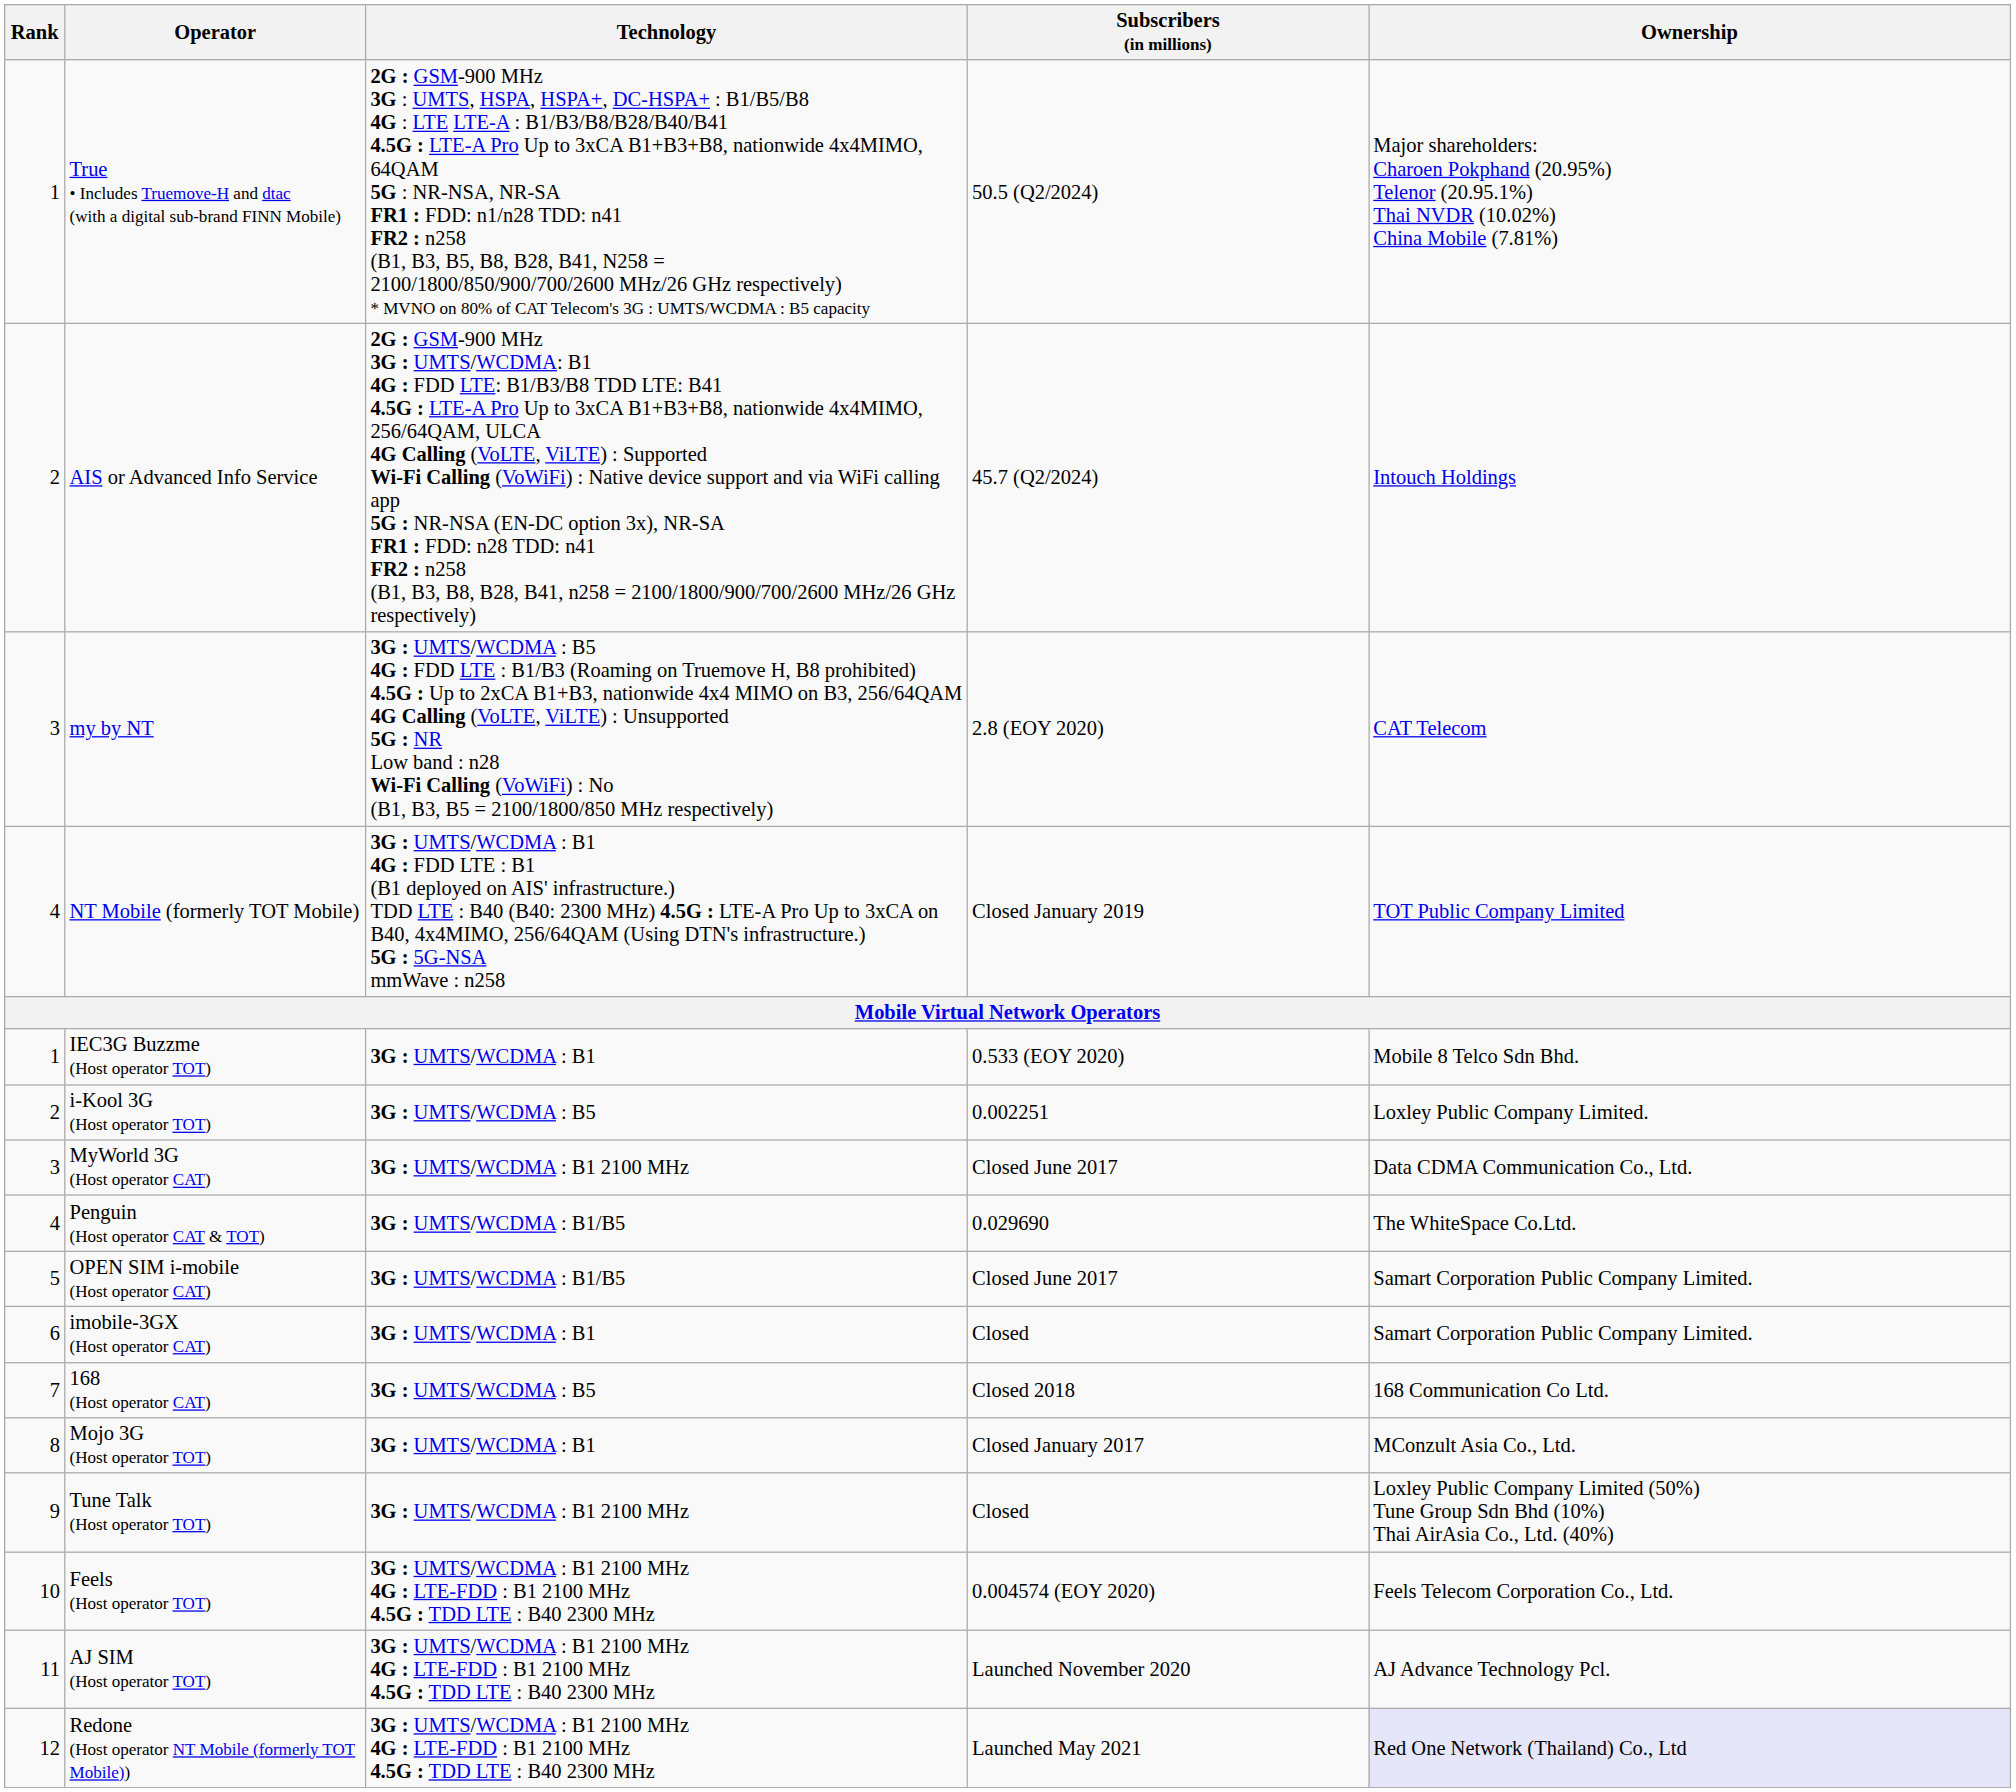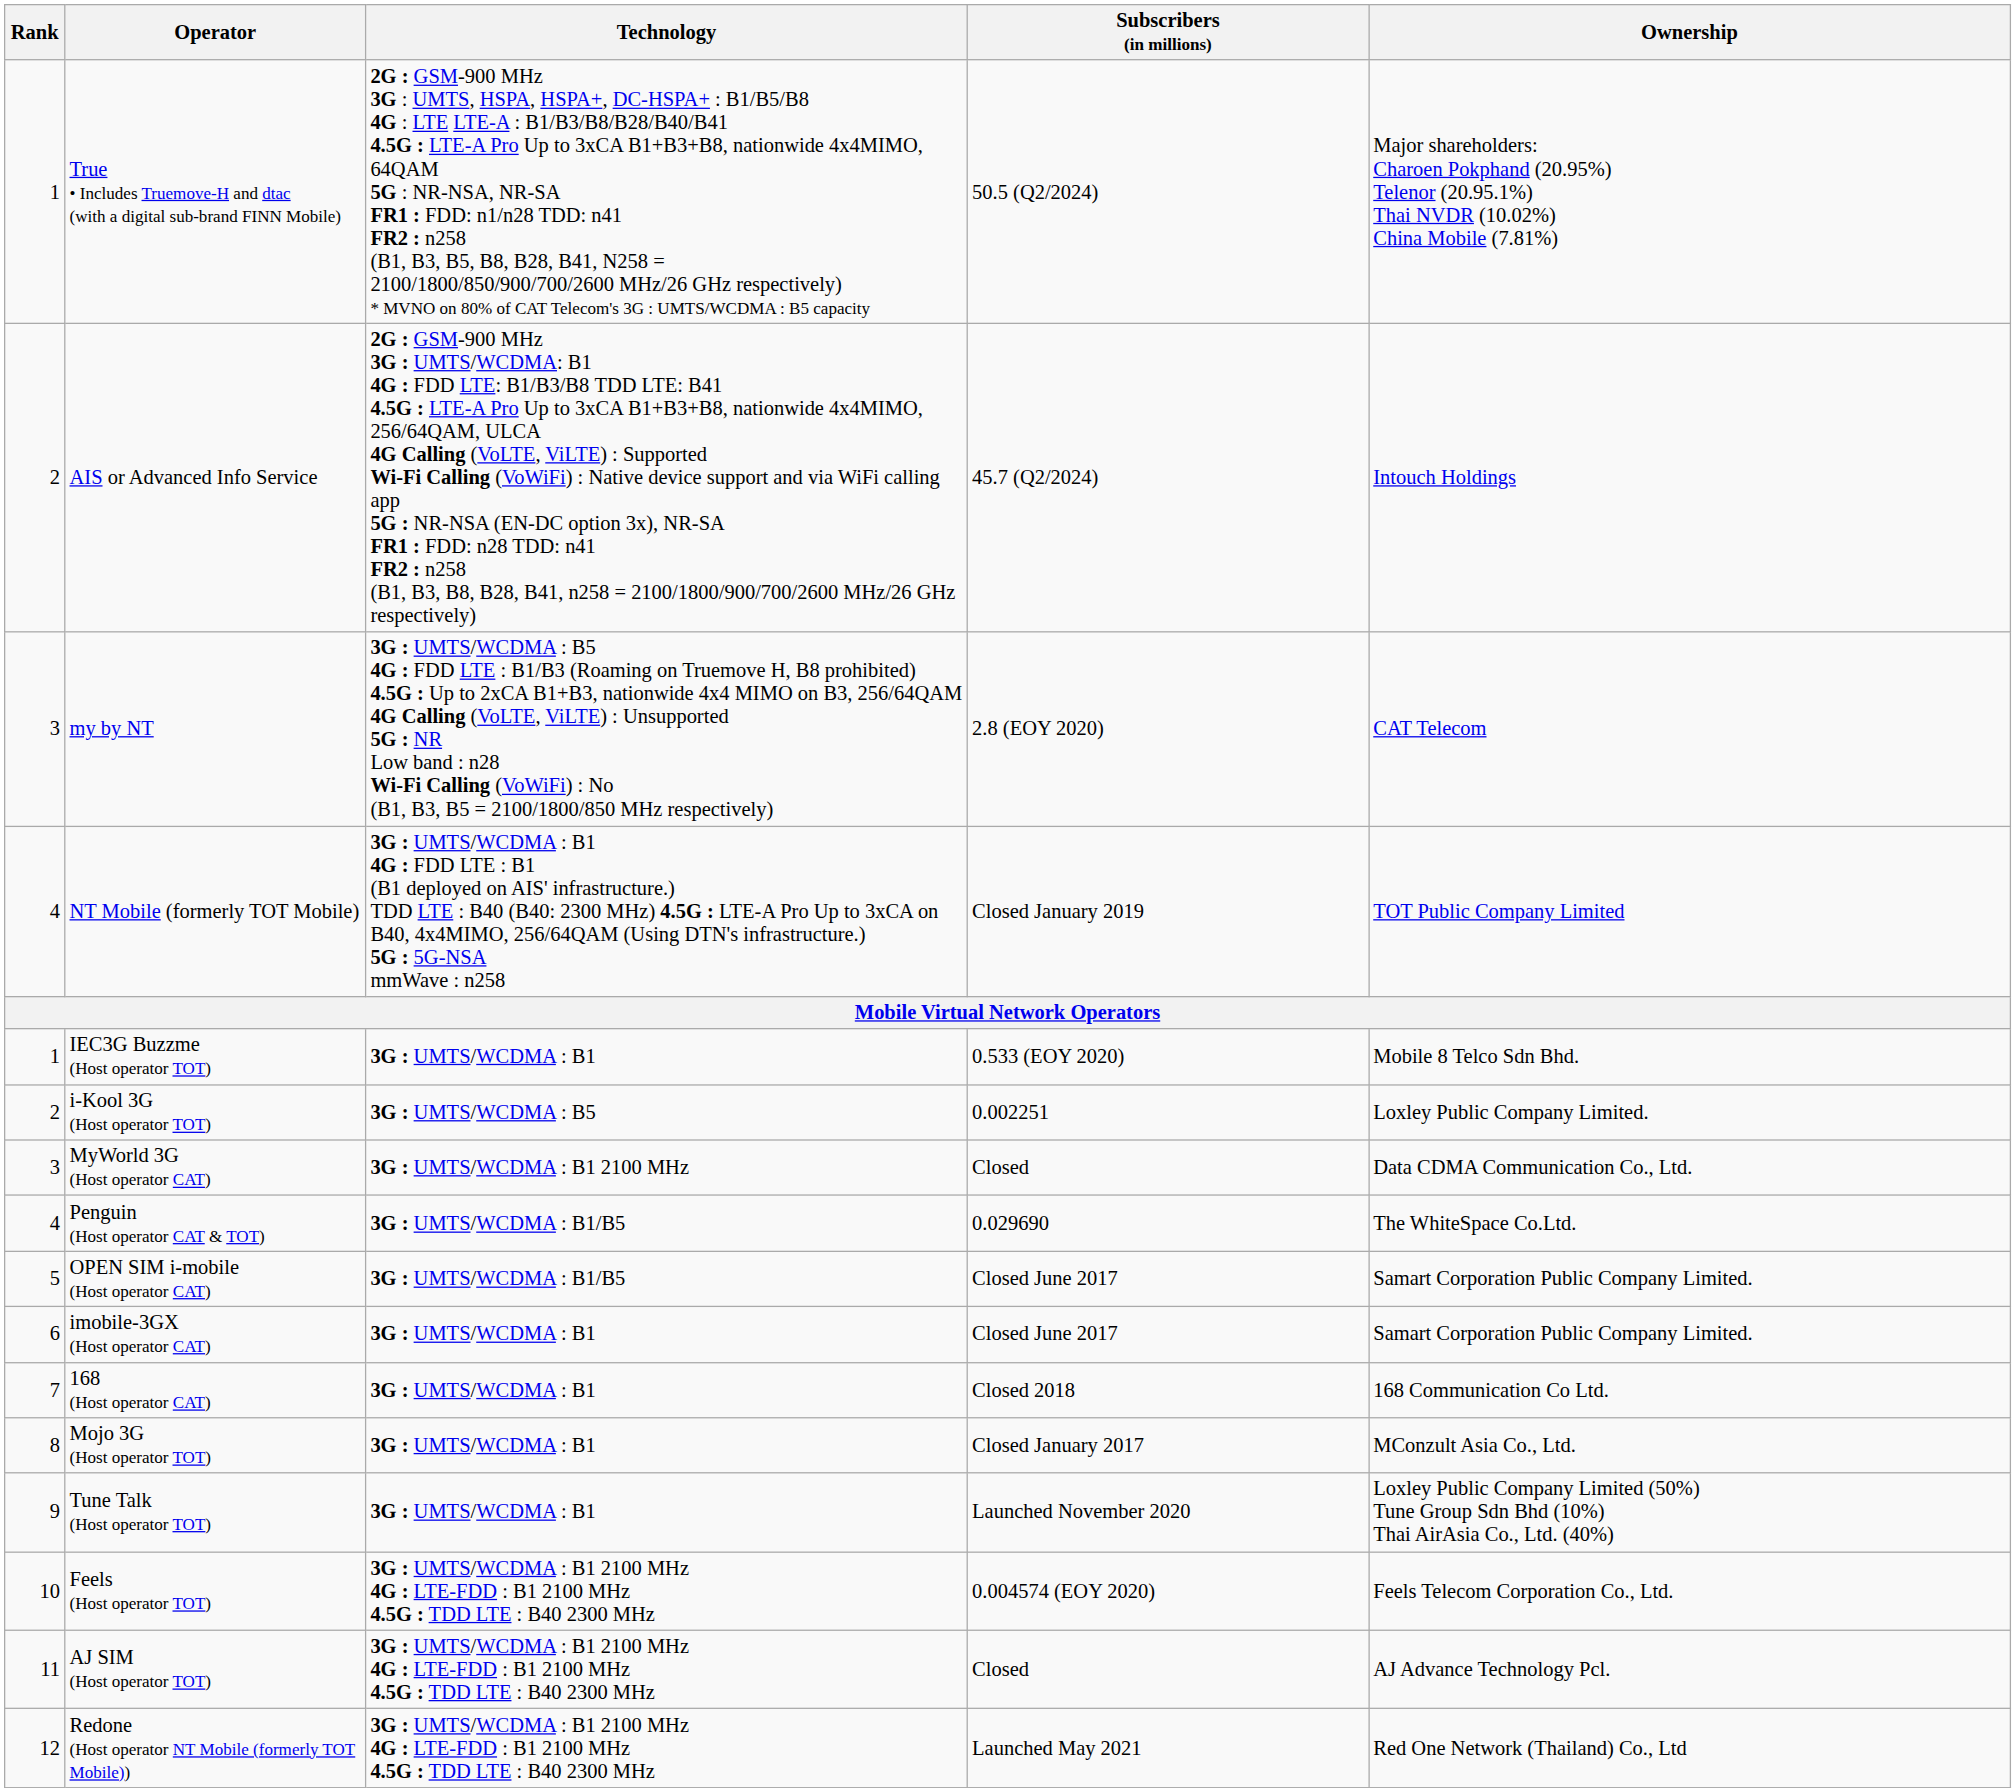(1045, 1167) Closed June 2017 -> (1001, 1167) Closed
(1001, 1334) Closed -> (1045, 1334) Closed June 2017
(483, 1389) 3G : UMTS/WCDMA : B5 -> (483, 1389) 3G : UMTS/WCDMA : B1
(530, 1512) 3G : UMTS/WCDMA : B1 2100 MHz -> (483, 1512) 3G : UMTS/WCDMA : B1
(1001, 1512) Closed -> (1081, 1512) Launched November 2020
(1081, 1669) Launched November 2020 -> (1001, 1669) Closed
(1530, 1747) lavender background -> (1530, 1747) no background
